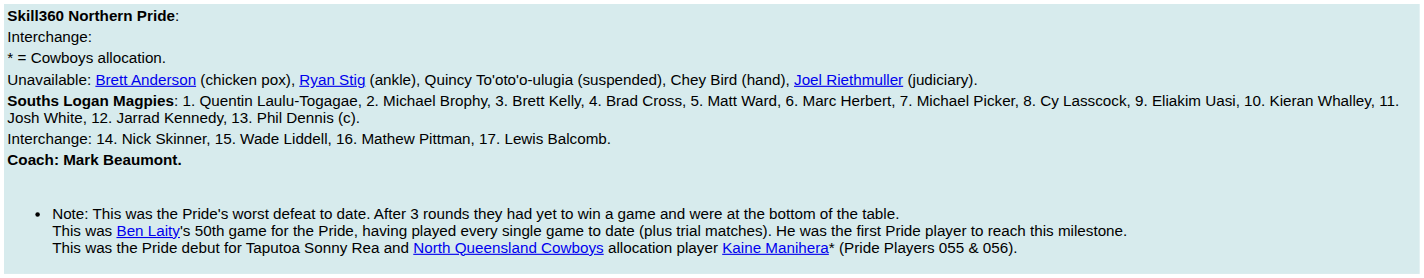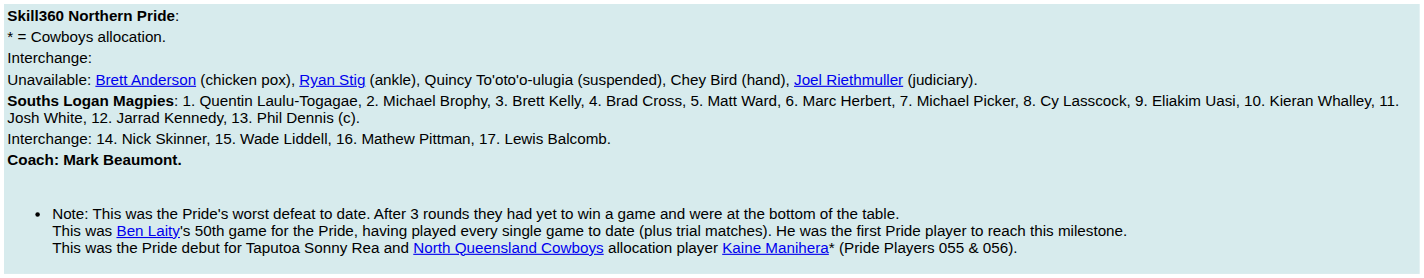(50, 37) Interchange: -> (87, 37) * = Cowboys allocation.
(87, 58) * = Cowboys allocation. -> (50, 58) Interchange:
